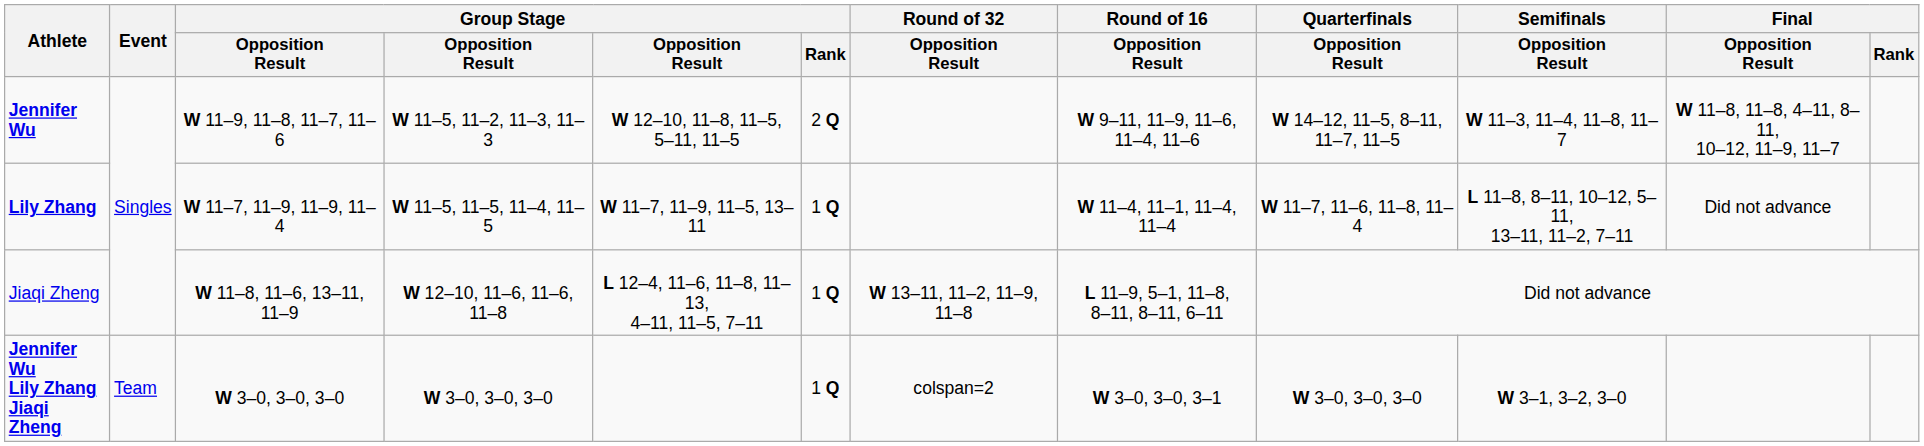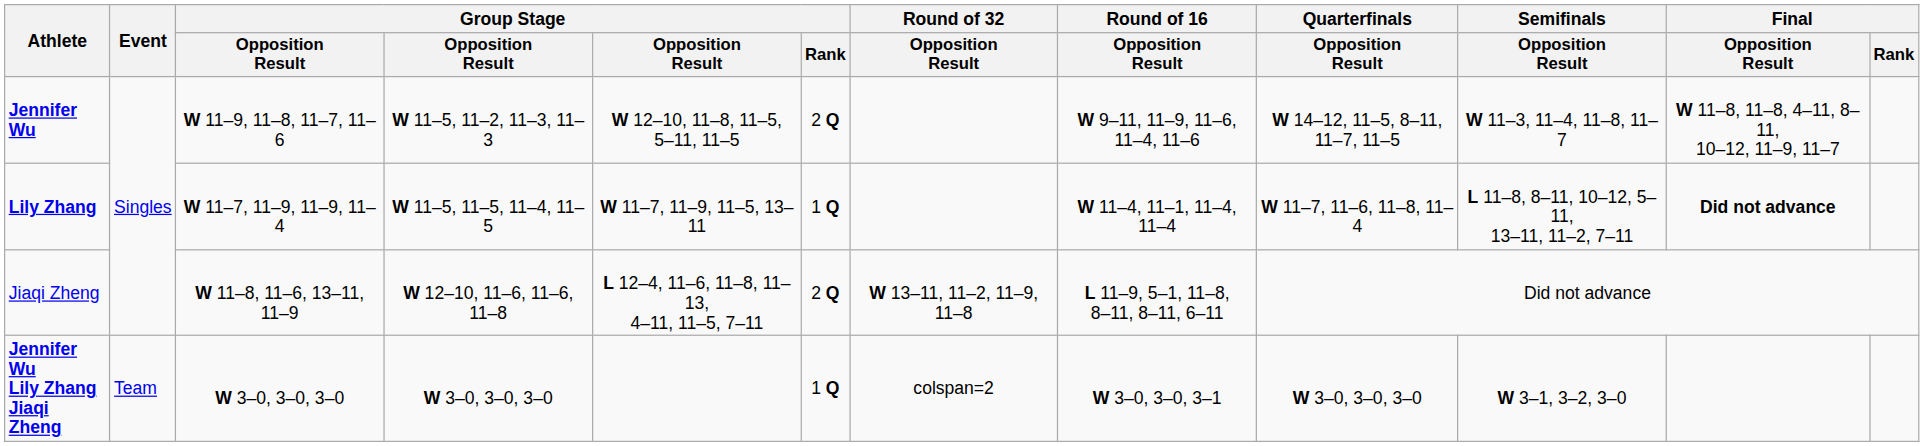(1768, 207) normal -> (1768, 207) bold
(825, 293) 1 Q -> (825, 293) 2 Q
